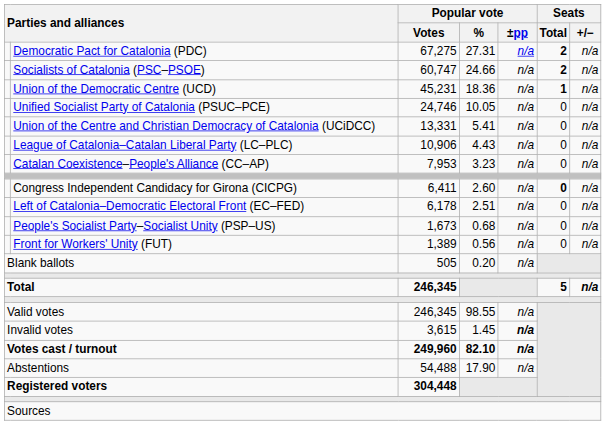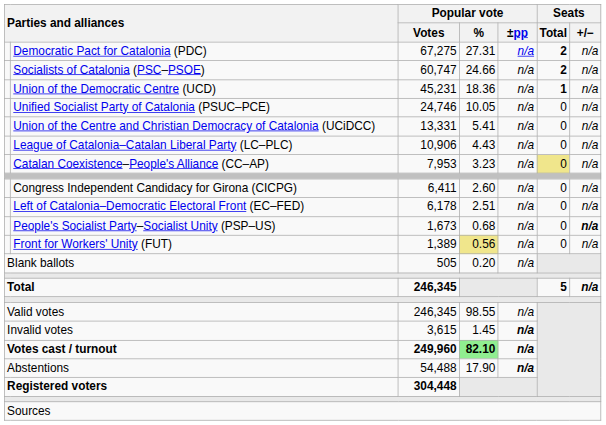(564, 164) no background -> (564, 164) khaki background
(564, 188) bold -> (564, 188) normal
(590, 225) normal -> (590, 225) bold
(484, 244) no background -> (484, 244) khaki background
(480, 349) no background -> (480, 349) lightgreen background
(526, 368) normal -> (526, 368) bold
